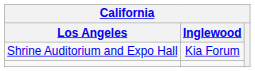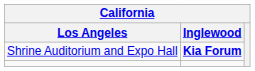(212, 51) normal -> (212, 51) bold
